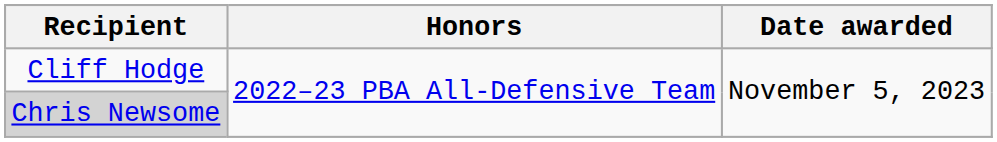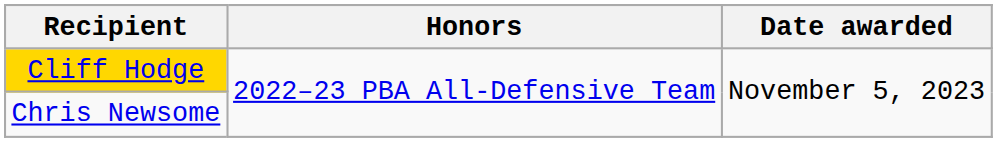(116, 70) no background -> (116, 70) gold background
(116, 114) lightgrey background -> (116, 114) no background
